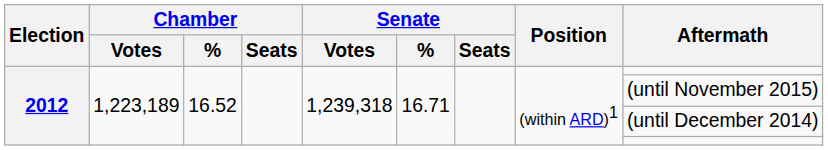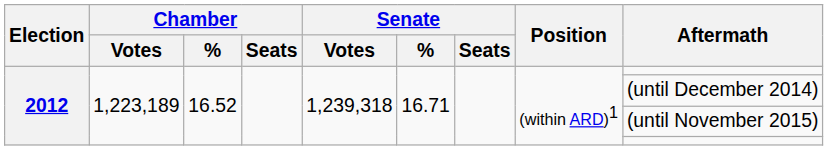(723, 90) (until November 2015) -> (723, 90) (until December 2014)
(723, 120) (until December 2014) -> (723, 120) (until November 2015)
